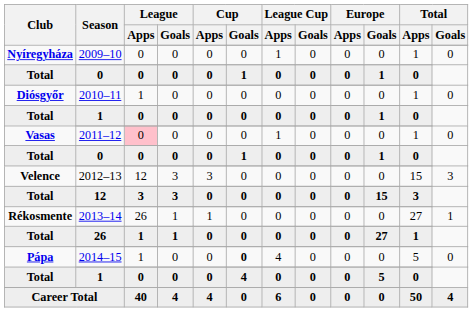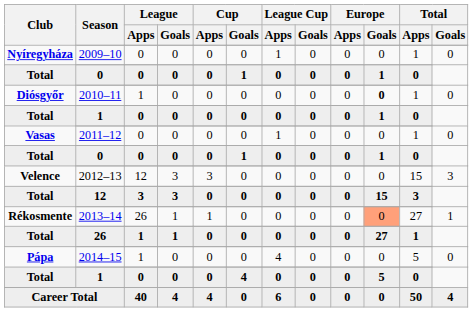(382, 95) normal -> (382, 95) bold
(141, 136) pink background -> (141, 136) no background
(382, 216) no background -> (382, 216) lightsalmon background
(244, 257) bold -> (244, 257) normal
